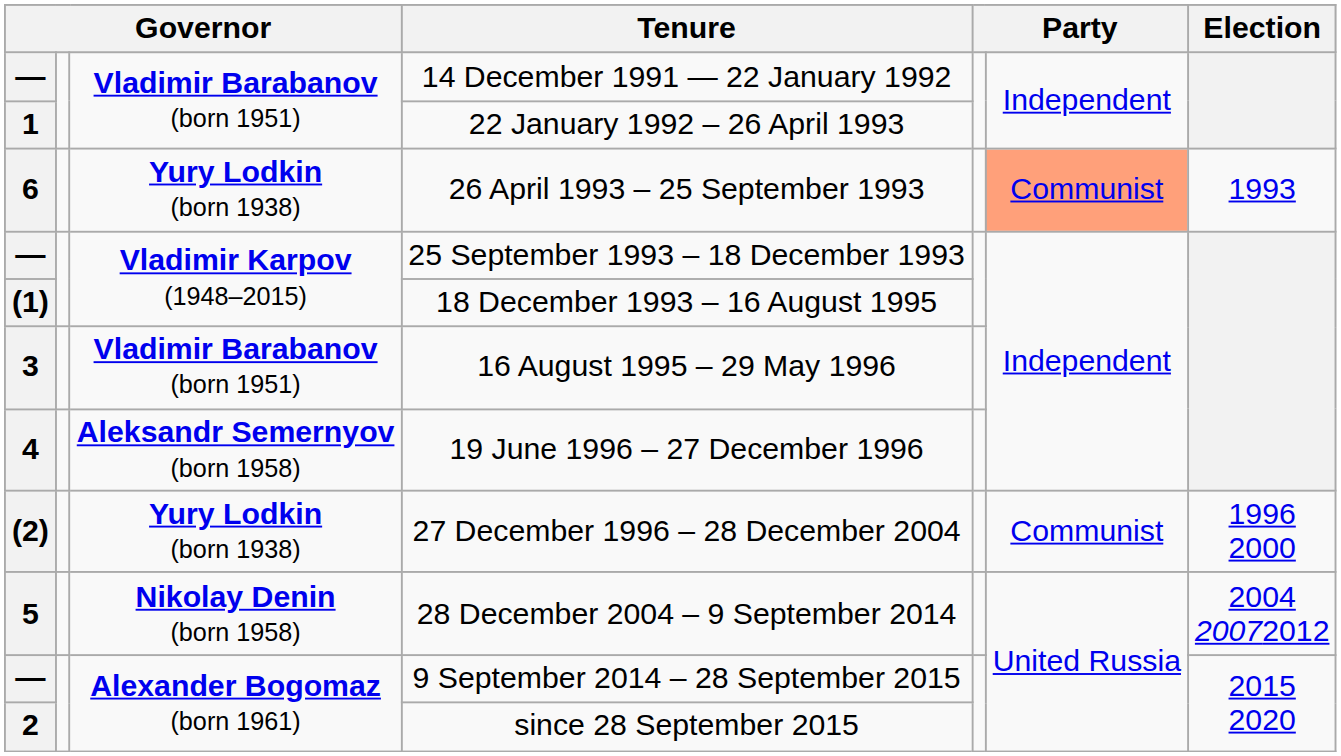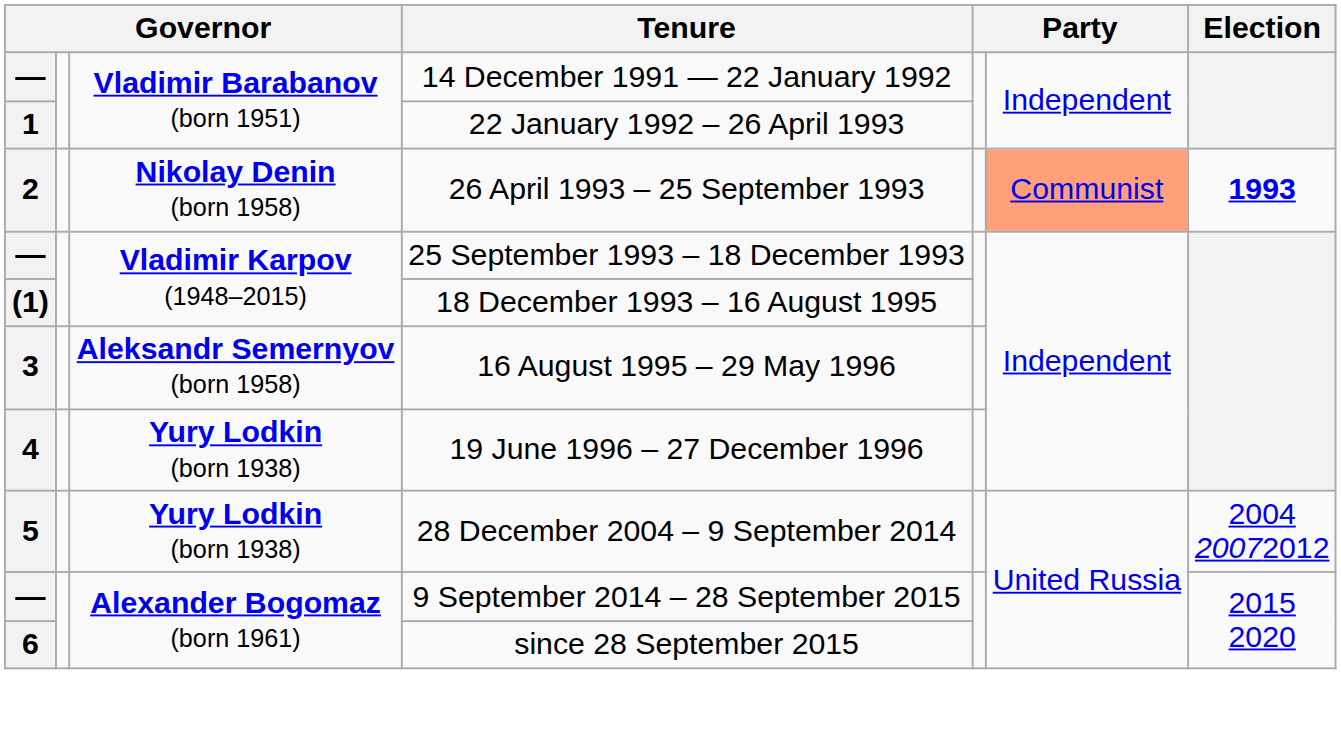(30, 189) 6 -> (30, 189) 2
(236, 189) Yury Lodkin (born 1938) -> (236, 189) Nikolay Denin (born 1958)
(1262, 189) normal -> (1262, 189) bold
(236, 367) Vladimir Barabanov (born 1951) -> (236, 367) Aleksandr Semernyov (born 1958)
(236, 449) Aleksandr Semernyov (born 1958) -> (236, 449) Yury Lodkin (born 1938)
- row: (687, 531)
(236, 613) Nikolay Denin (born 1958) -> (236, 531) Yury Lodkin (born 1938)
(30, 726) 2 -> (30, 644) 6
